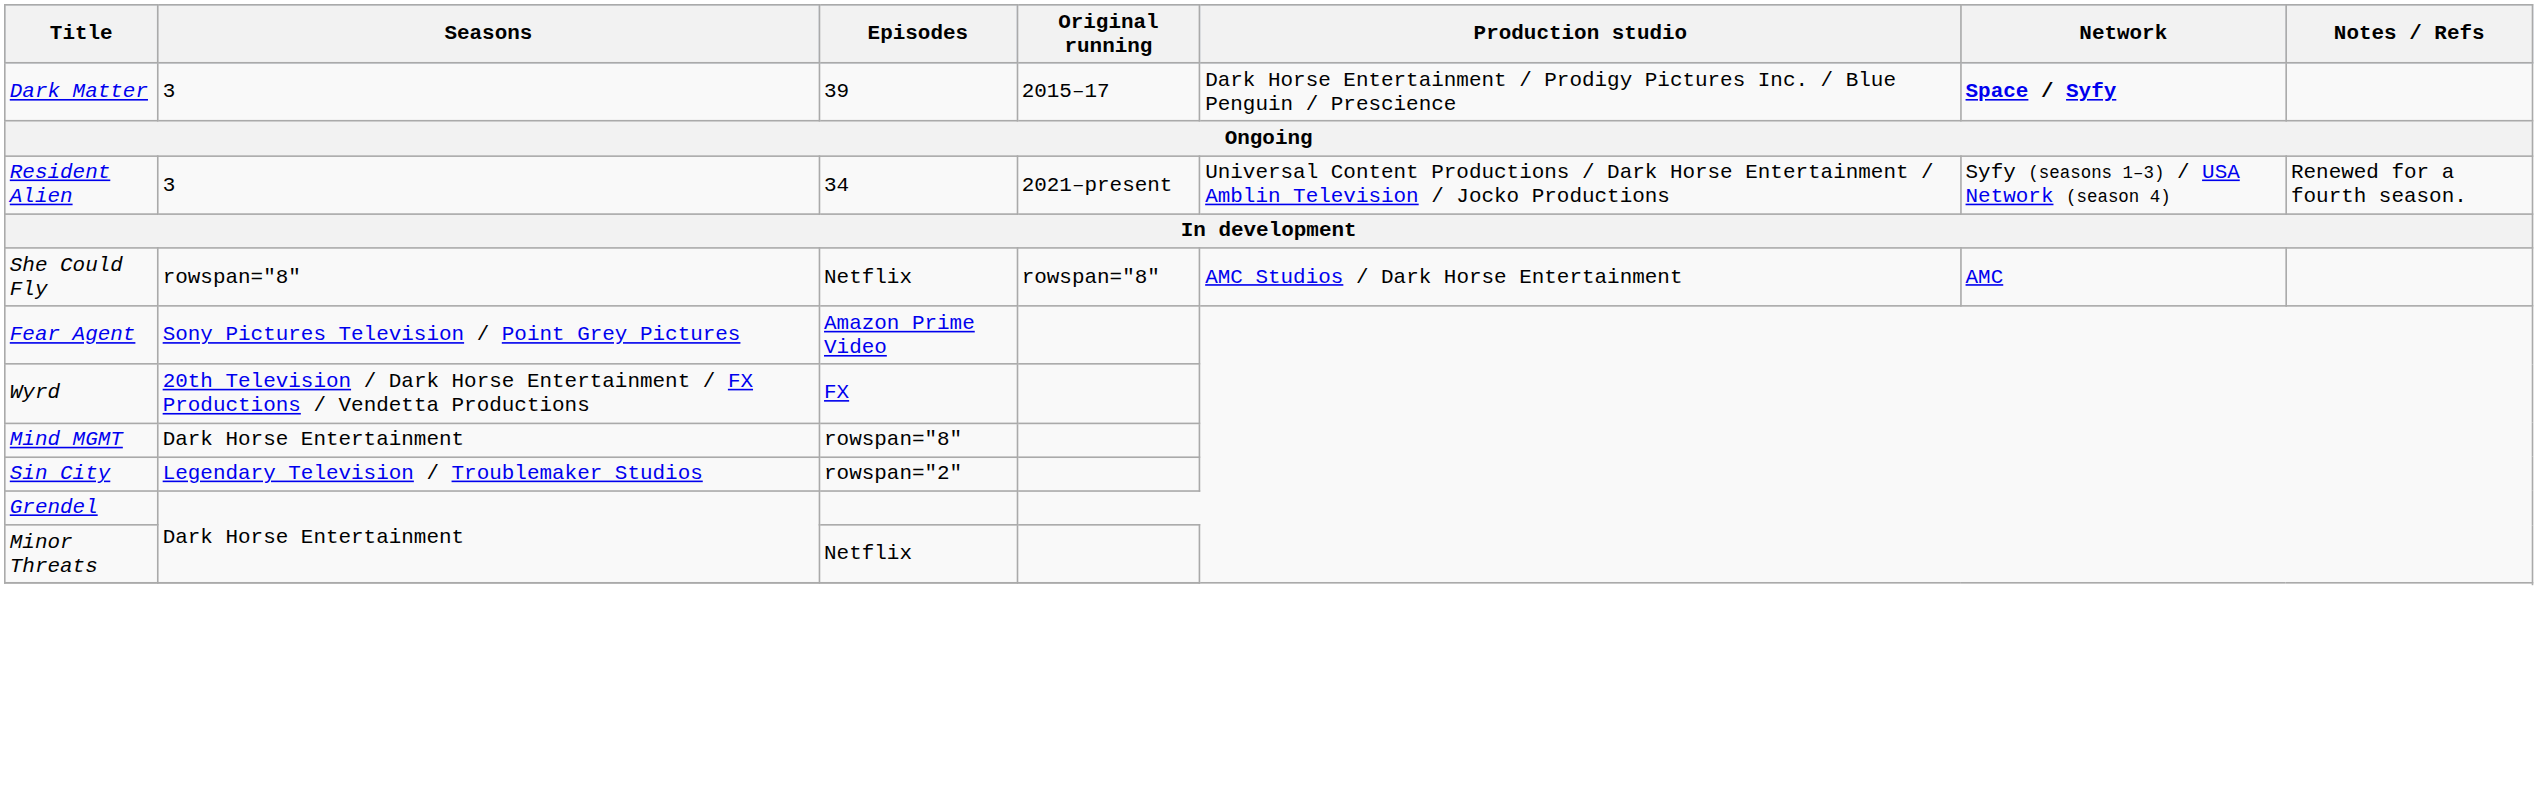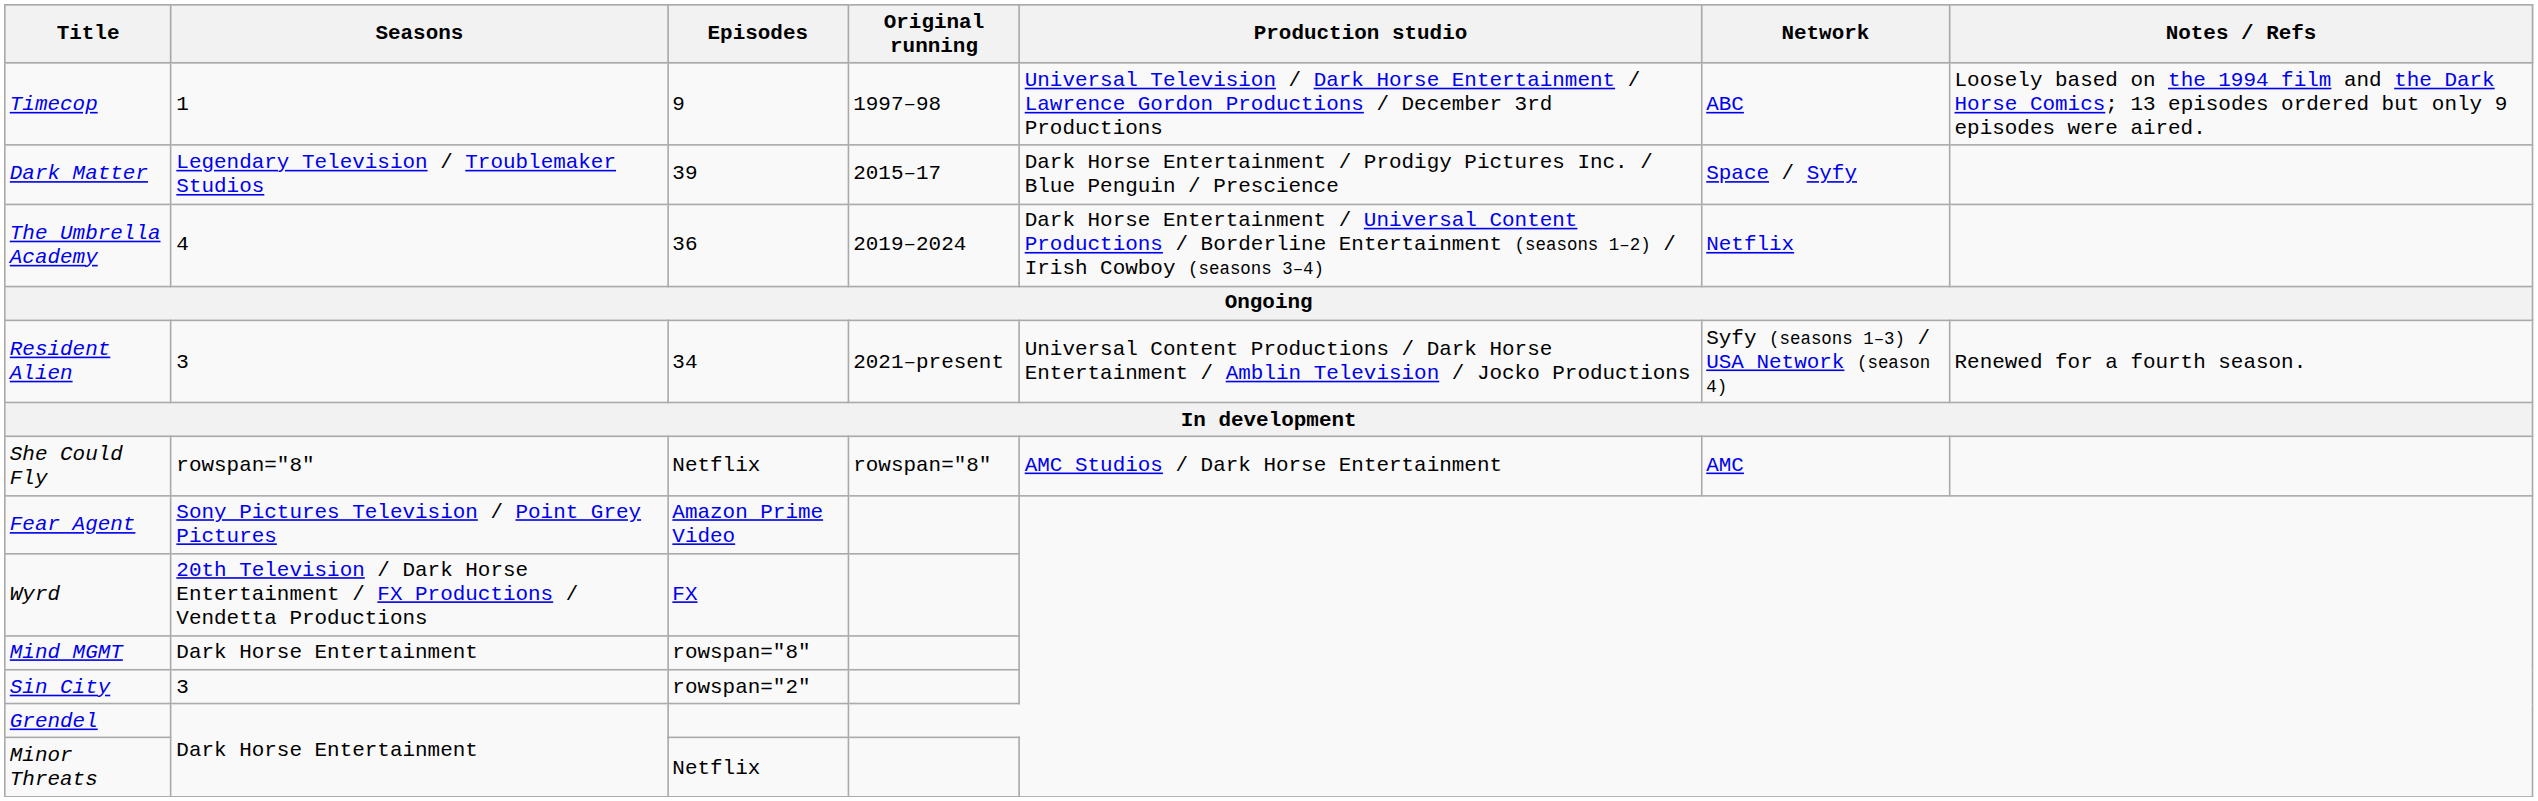+ row: (54, 104)
(169, 92) 3 -> (396, 175) Legendary Television / Troublemaker Studios
(2041, 92) bold -> (1782, 175) normal
+ row: (85, 245)
(433, 474) Legendary Television / Troublemaker Studios -> (183, 687) 3
